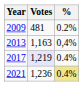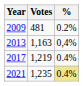(41, 58) lavender background -> (41, 58) no background
(41, 73) 1,236 -> (41, 73) 1,235
